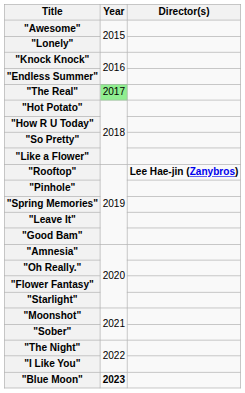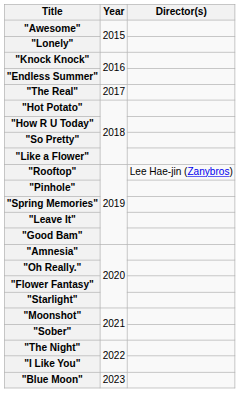(114, 92) lightgreen background -> (114, 92) no background
(184, 172) bold -> (181, 172) normal
(114, 380) bold -> (114, 380) normal
